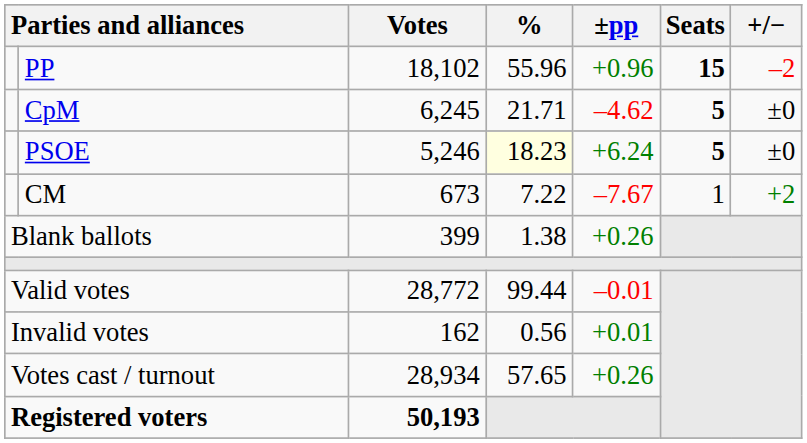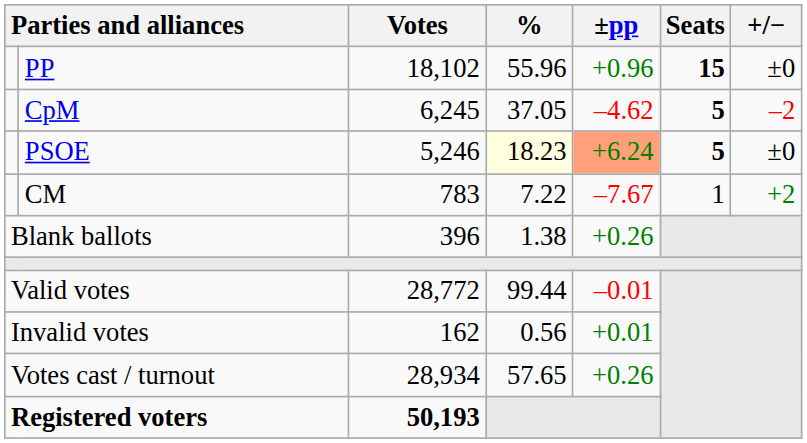(782, 67) –2 -> (781, 67) ±0
(537, 109) 21.71 -> (537, 109) 37.05
(781, 109) ±0 -> (782, 109) –2
(623, 151) no background -> (623, 151) lightsalmon background
(460, 194) 673 -> (460, 194) 783
(460, 236) 399 -> (460, 236) 396
